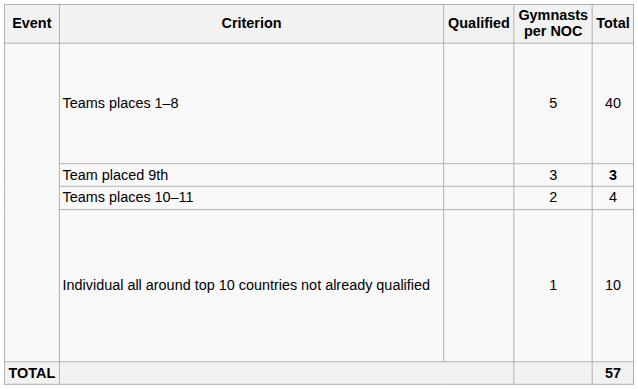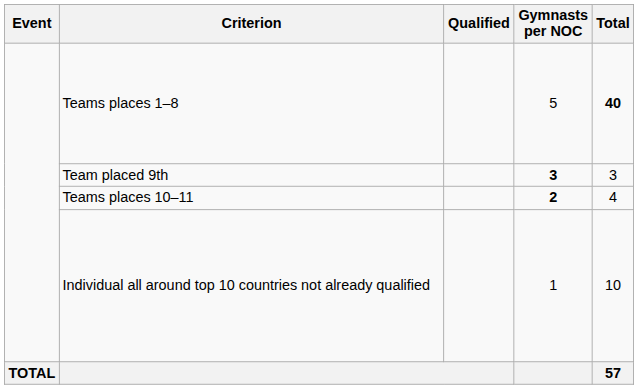(613, 103) normal -> (613, 103) bold
(553, 174) normal -> (553, 174) bold
(613, 174) bold -> (613, 174) normal
(553, 197) normal -> (553, 197) bold
